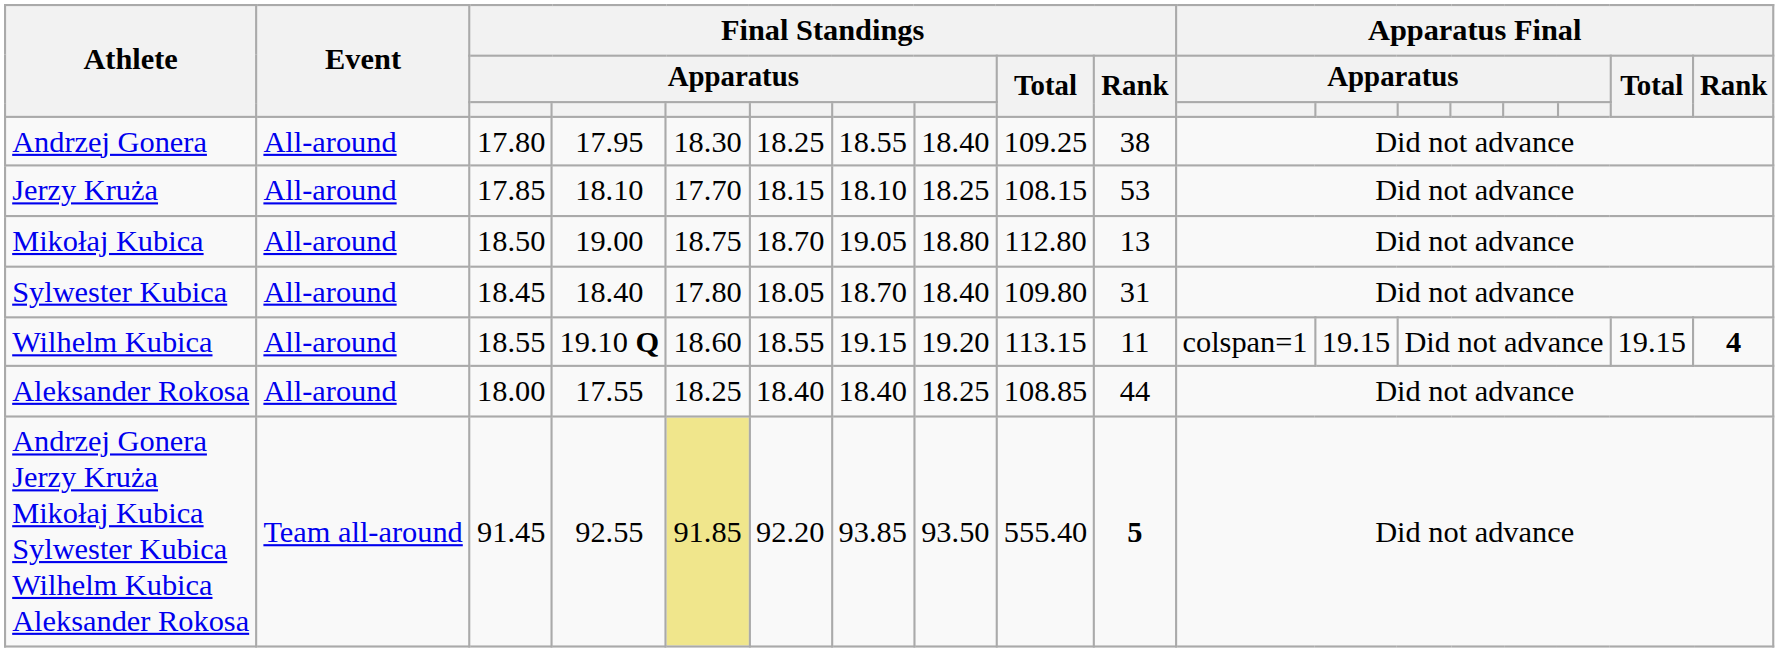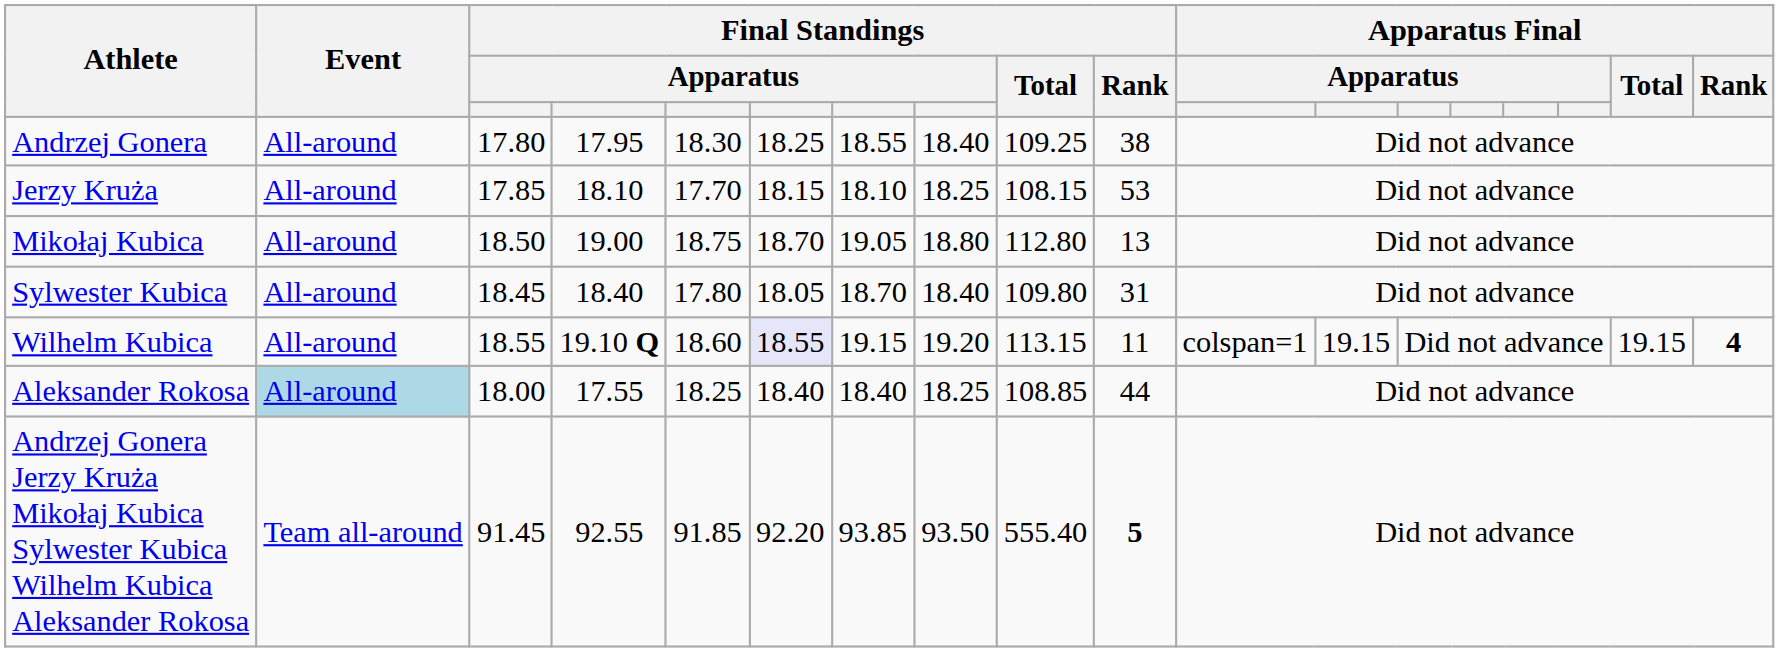(790, 341) no background -> (790, 341) lavender background
(330, 391) no background -> (330, 391) lightblue background
(708, 531) khaki background -> (708, 531) no background
